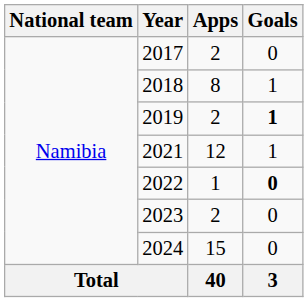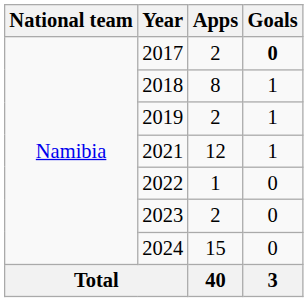(273, 53) normal -> (273, 53) bold
(273, 118) bold -> (273, 118) normal
(273, 183) bold -> (273, 183) normal
